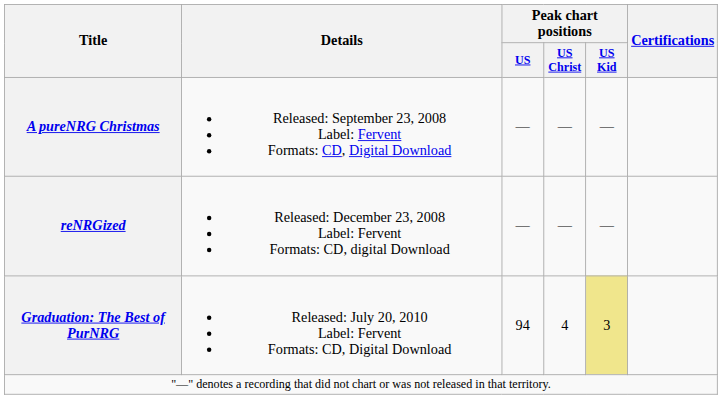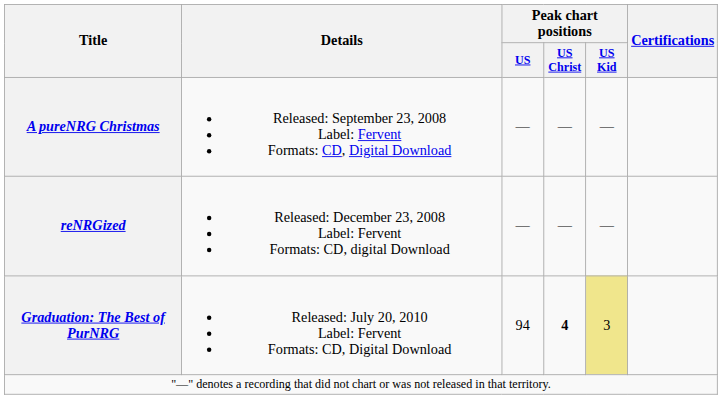(565, 325) normal -> (565, 325) bold
